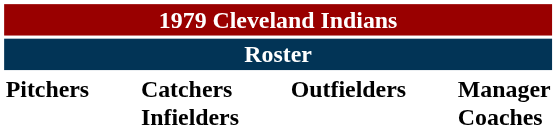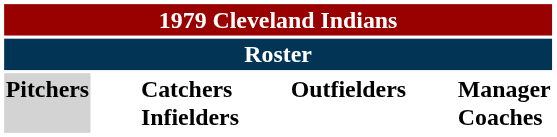(47, 88) no background -> (47, 88) lightgrey background
